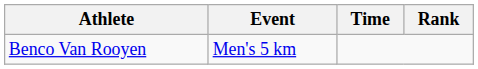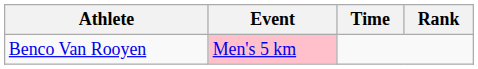(254, 49) no background -> (254, 49) pink background
